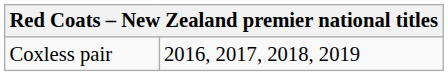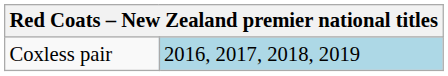(262, 53) no background -> (262, 53) lightblue background
